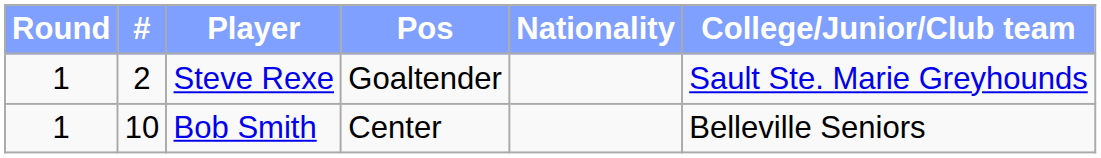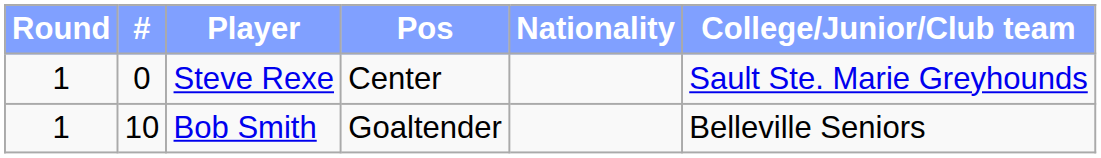(142, 78) 2 -> (142, 78) 0
(425, 78) Goaltender -> (395, 78) Center
(395, 127) Center -> (425, 127) Goaltender
